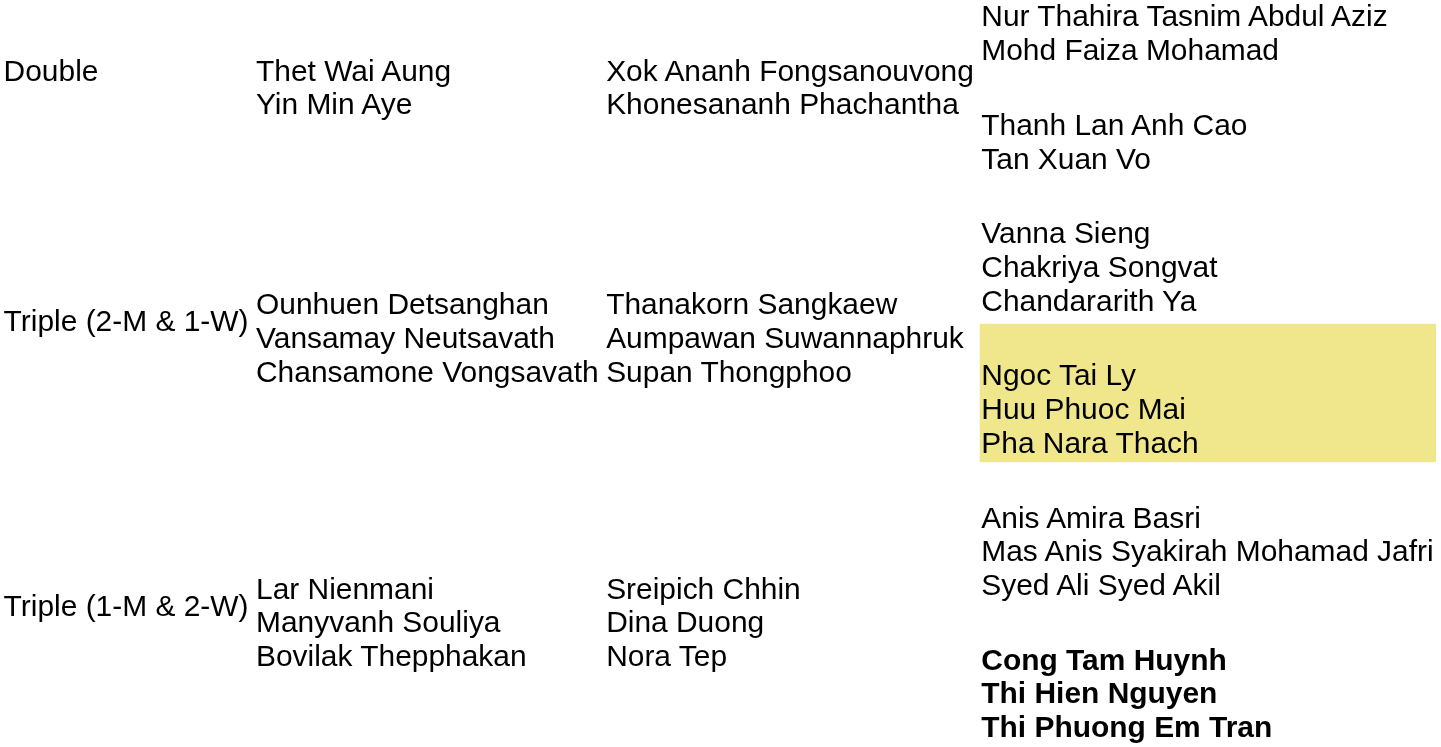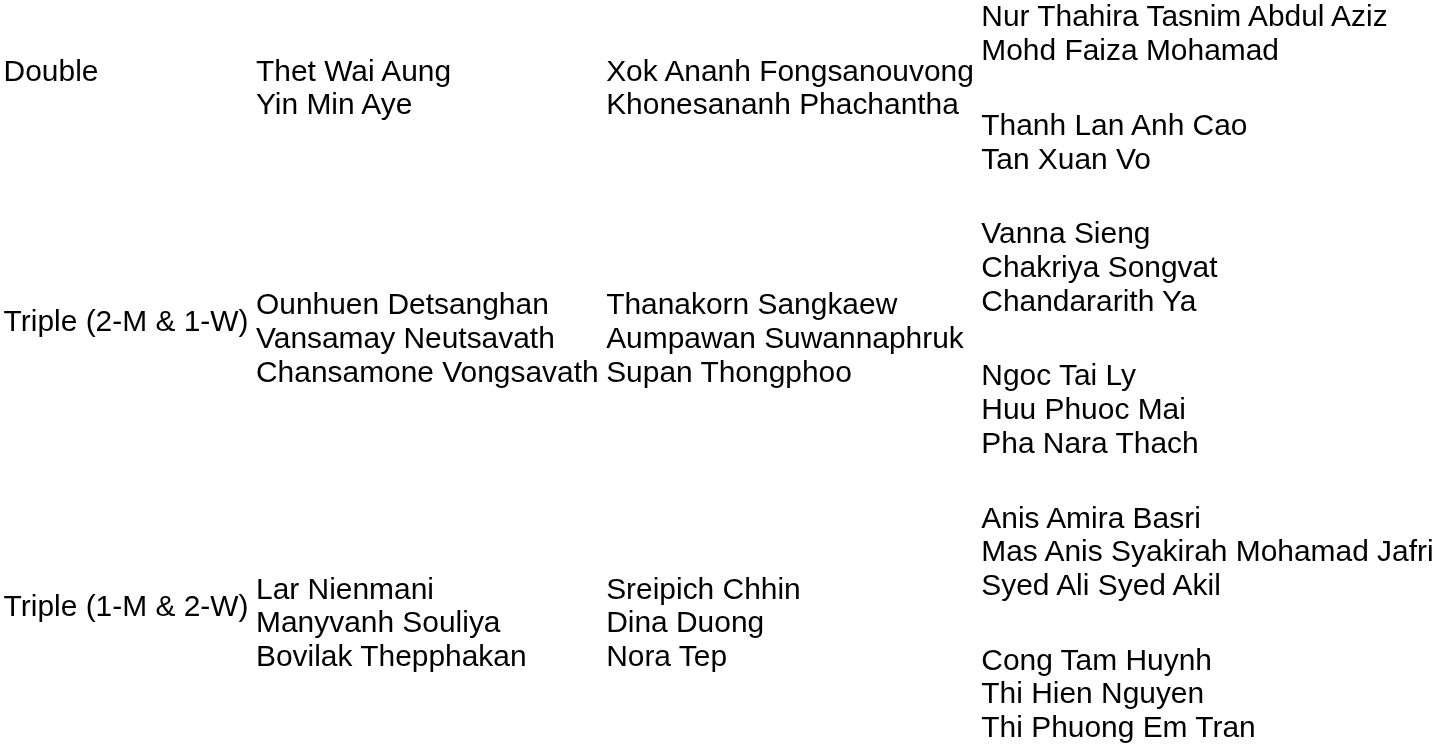(1090, 409) khaki background -> (1090, 409) no background
(1127, 693) bold -> (1119, 693) normal
